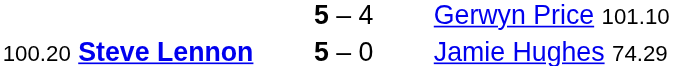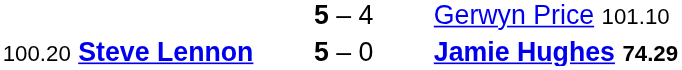(551, 52) normal -> (556, 52) bold
